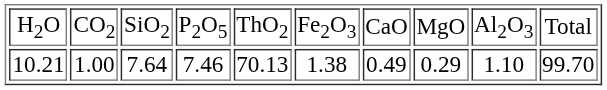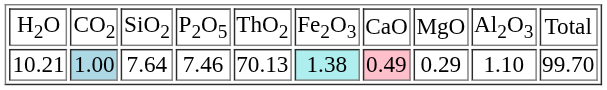(94, 64) no background -> (94, 64) lightblue background
(327, 64) no background -> (327, 64) paleturquoise background
(386, 64) no background -> (386, 64) pink background
